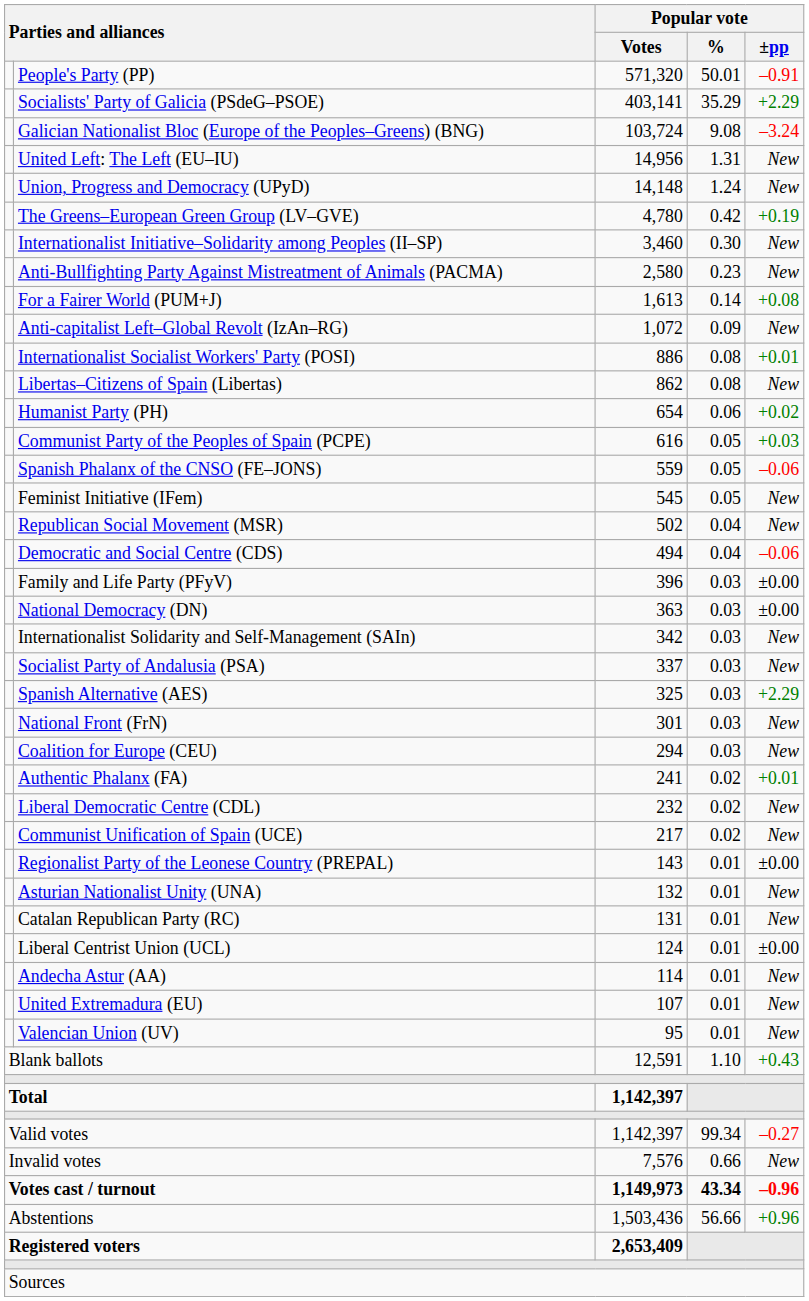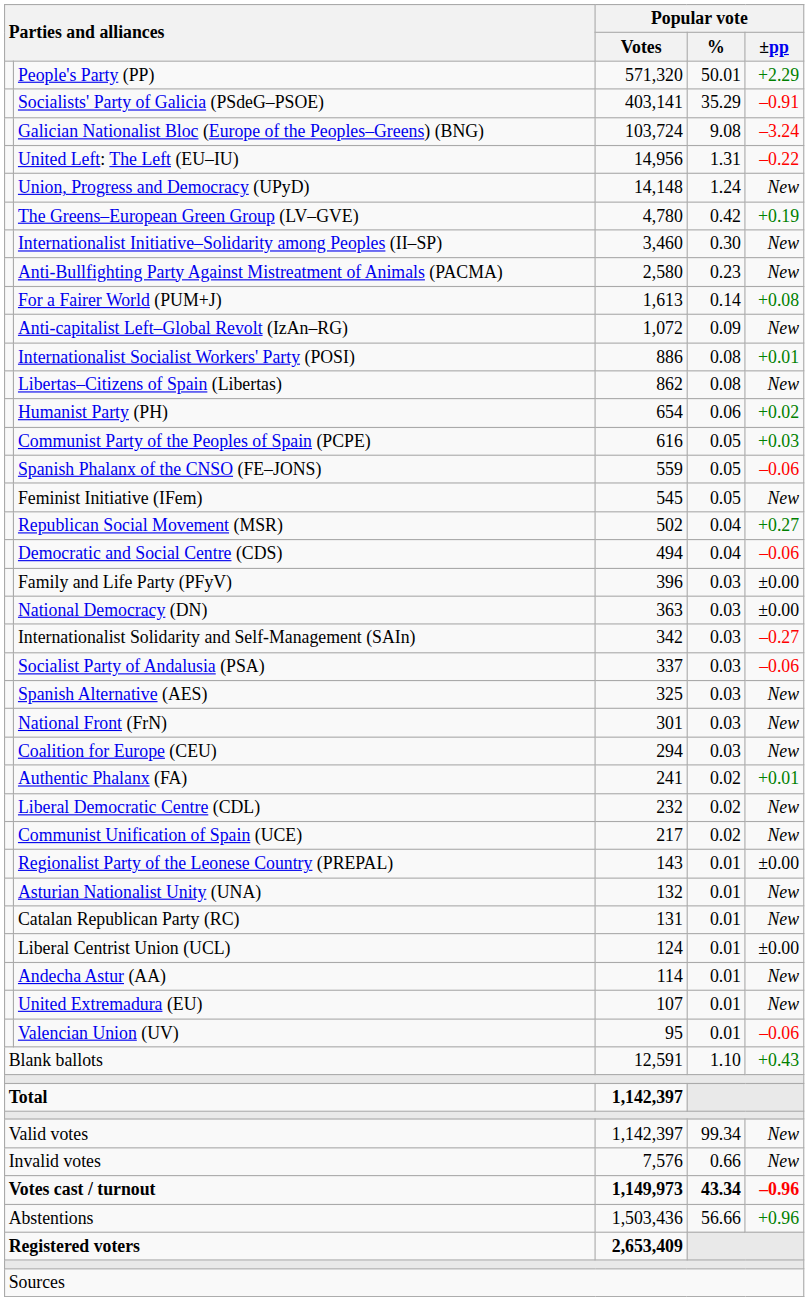(779, 74) –0.91 -> (779, 74) +2.29
(779, 103) +2.29 -> (779, 103) –0.91
(783, 159) New -> (779, 159) –0.22
(783, 525) New -> (779, 525) +0.27
(783, 638) New -> (779, 638) –0.27
(783, 666) New -> (779, 666) –0.06
(779, 694) +2.29 -> (783, 694) New
(783, 1032) New -> (779, 1032) –0.06
(779, 1133) –0.27 -> (783, 1133) New
